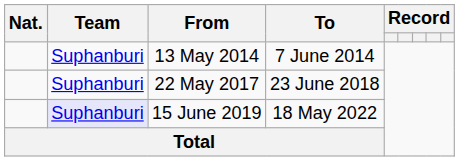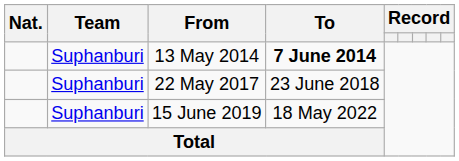(325, 55) normal -> (325, 55) bold
(97, 113) lavender background -> (97, 113) no background
